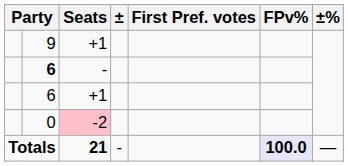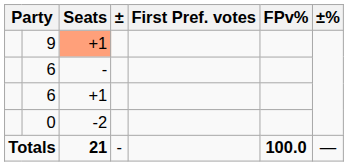(98, 43) no background -> (98, 43) lightsalmon background
(51, 69) bold -> (51, 69) normal
(100, 122) pink background -> (100, 122) no background
(286, 148) lavender background -> (286, 148) no background
